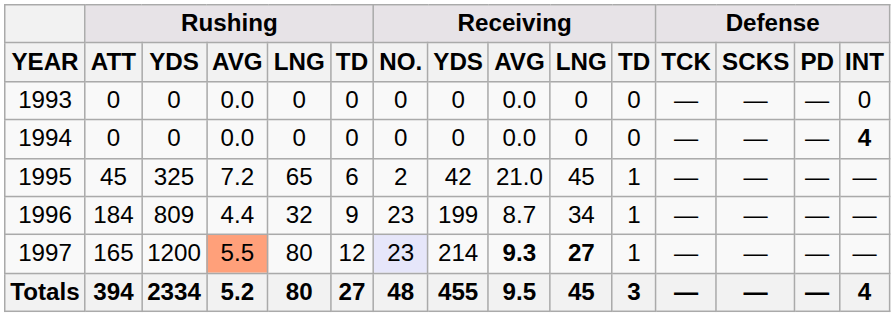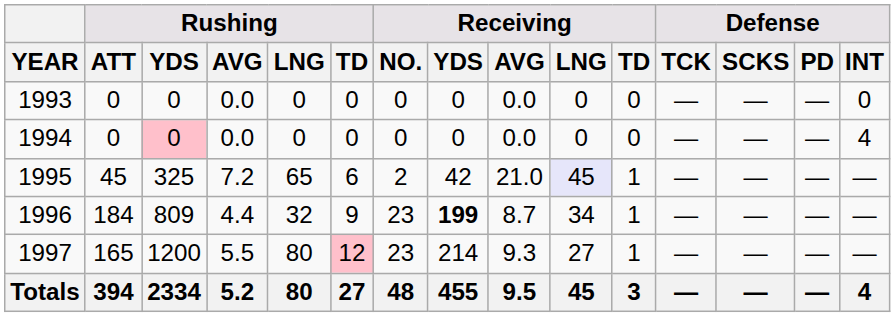(174, 138) no background -> (174, 138) pink background
(865, 138) bold -> (865, 138) normal
(581, 176) no background -> (581, 176) lavender background
(458, 215) normal -> (458, 215) bold
(237, 253) lightsalmon background -> (237, 253) no background
(352, 253) no background -> (352, 253) pink background
(401, 253) lavender background -> (401, 253) no background
(519, 253) bold -> (519, 253) normal
(581, 253) bold -> (581, 253) normal
